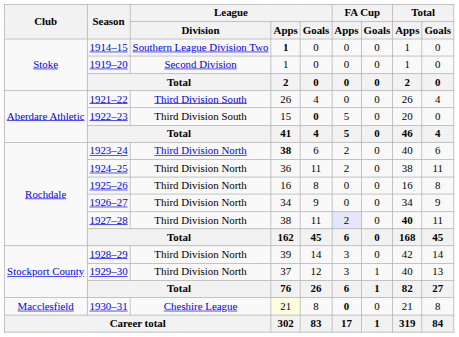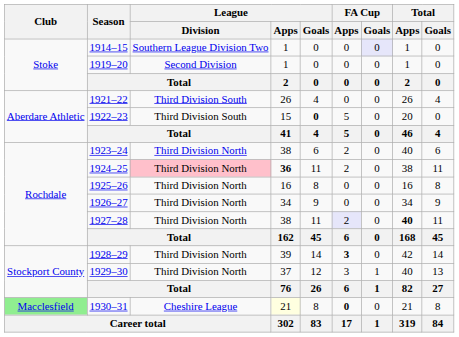(286, 47) bold -> (286, 47) normal
(377, 47) no background -> (377, 47) lavender background
(286, 151) bold -> (286, 151) normal
(201, 168) no background -> (201, 168) pink background
(286, 168) normal -> (286, 168) bold
(346, 254) normal -> (346, 254) bold
(46, 306) no background -> (46, 306) lightgreen background
